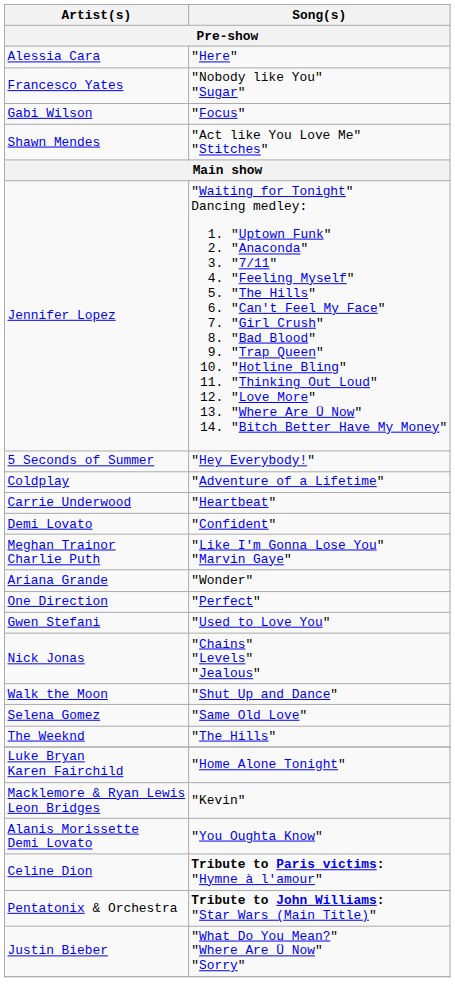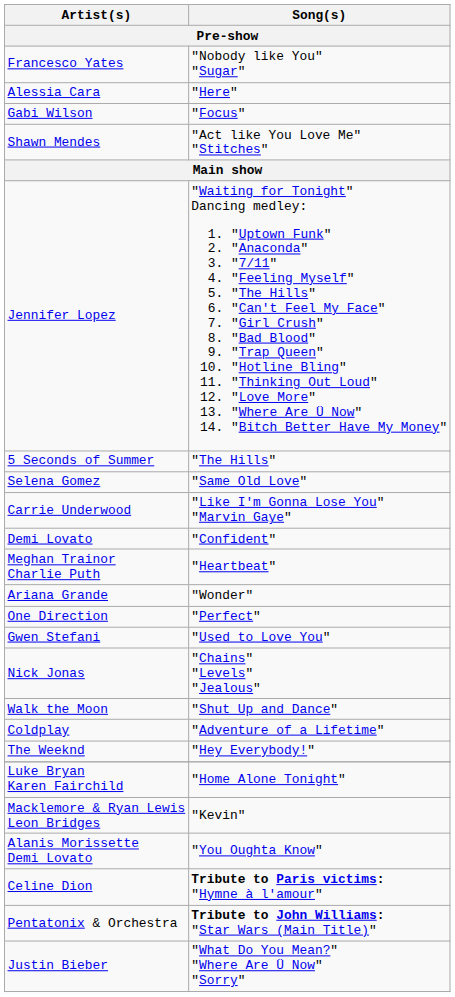rows swapped: (65, 85) <-> (54, 57)
(253, 461) "Hey Everybody!" -> (234, 461) "The Hills"
rows swapped: (54, 715) <-> (38, 482)
(234, 503) "Heartbeat" -> (288, 510) "Like I'm Gonna Lose You" "Marvin Gaye"
(288, 552) "Like I'm Gonna Lose You" "Marvin Gaye" -> (234, 567) "Heartbeat"
(234, 736) "The Hills" -> (253, 751) "Hey Everybody!"
